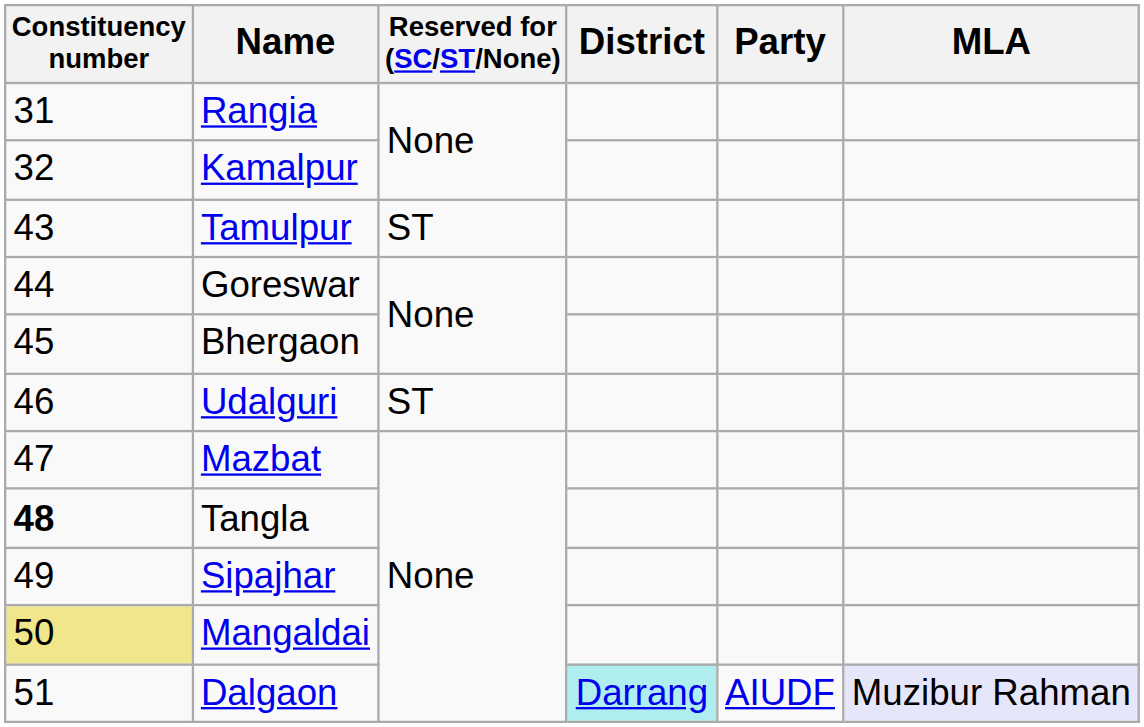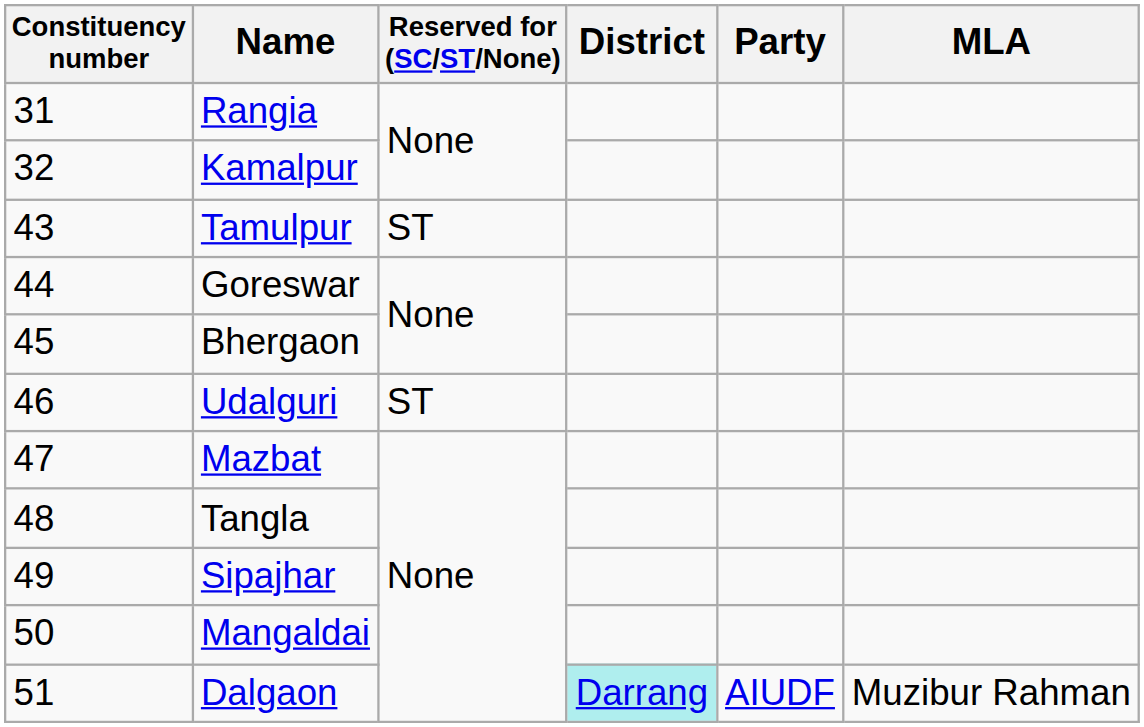(34, 517) bold -> (34, 517) normal
(34, 633) khaki background -> (34, 633) no background
(991, 692) lavender background -> (991, 692) no background
